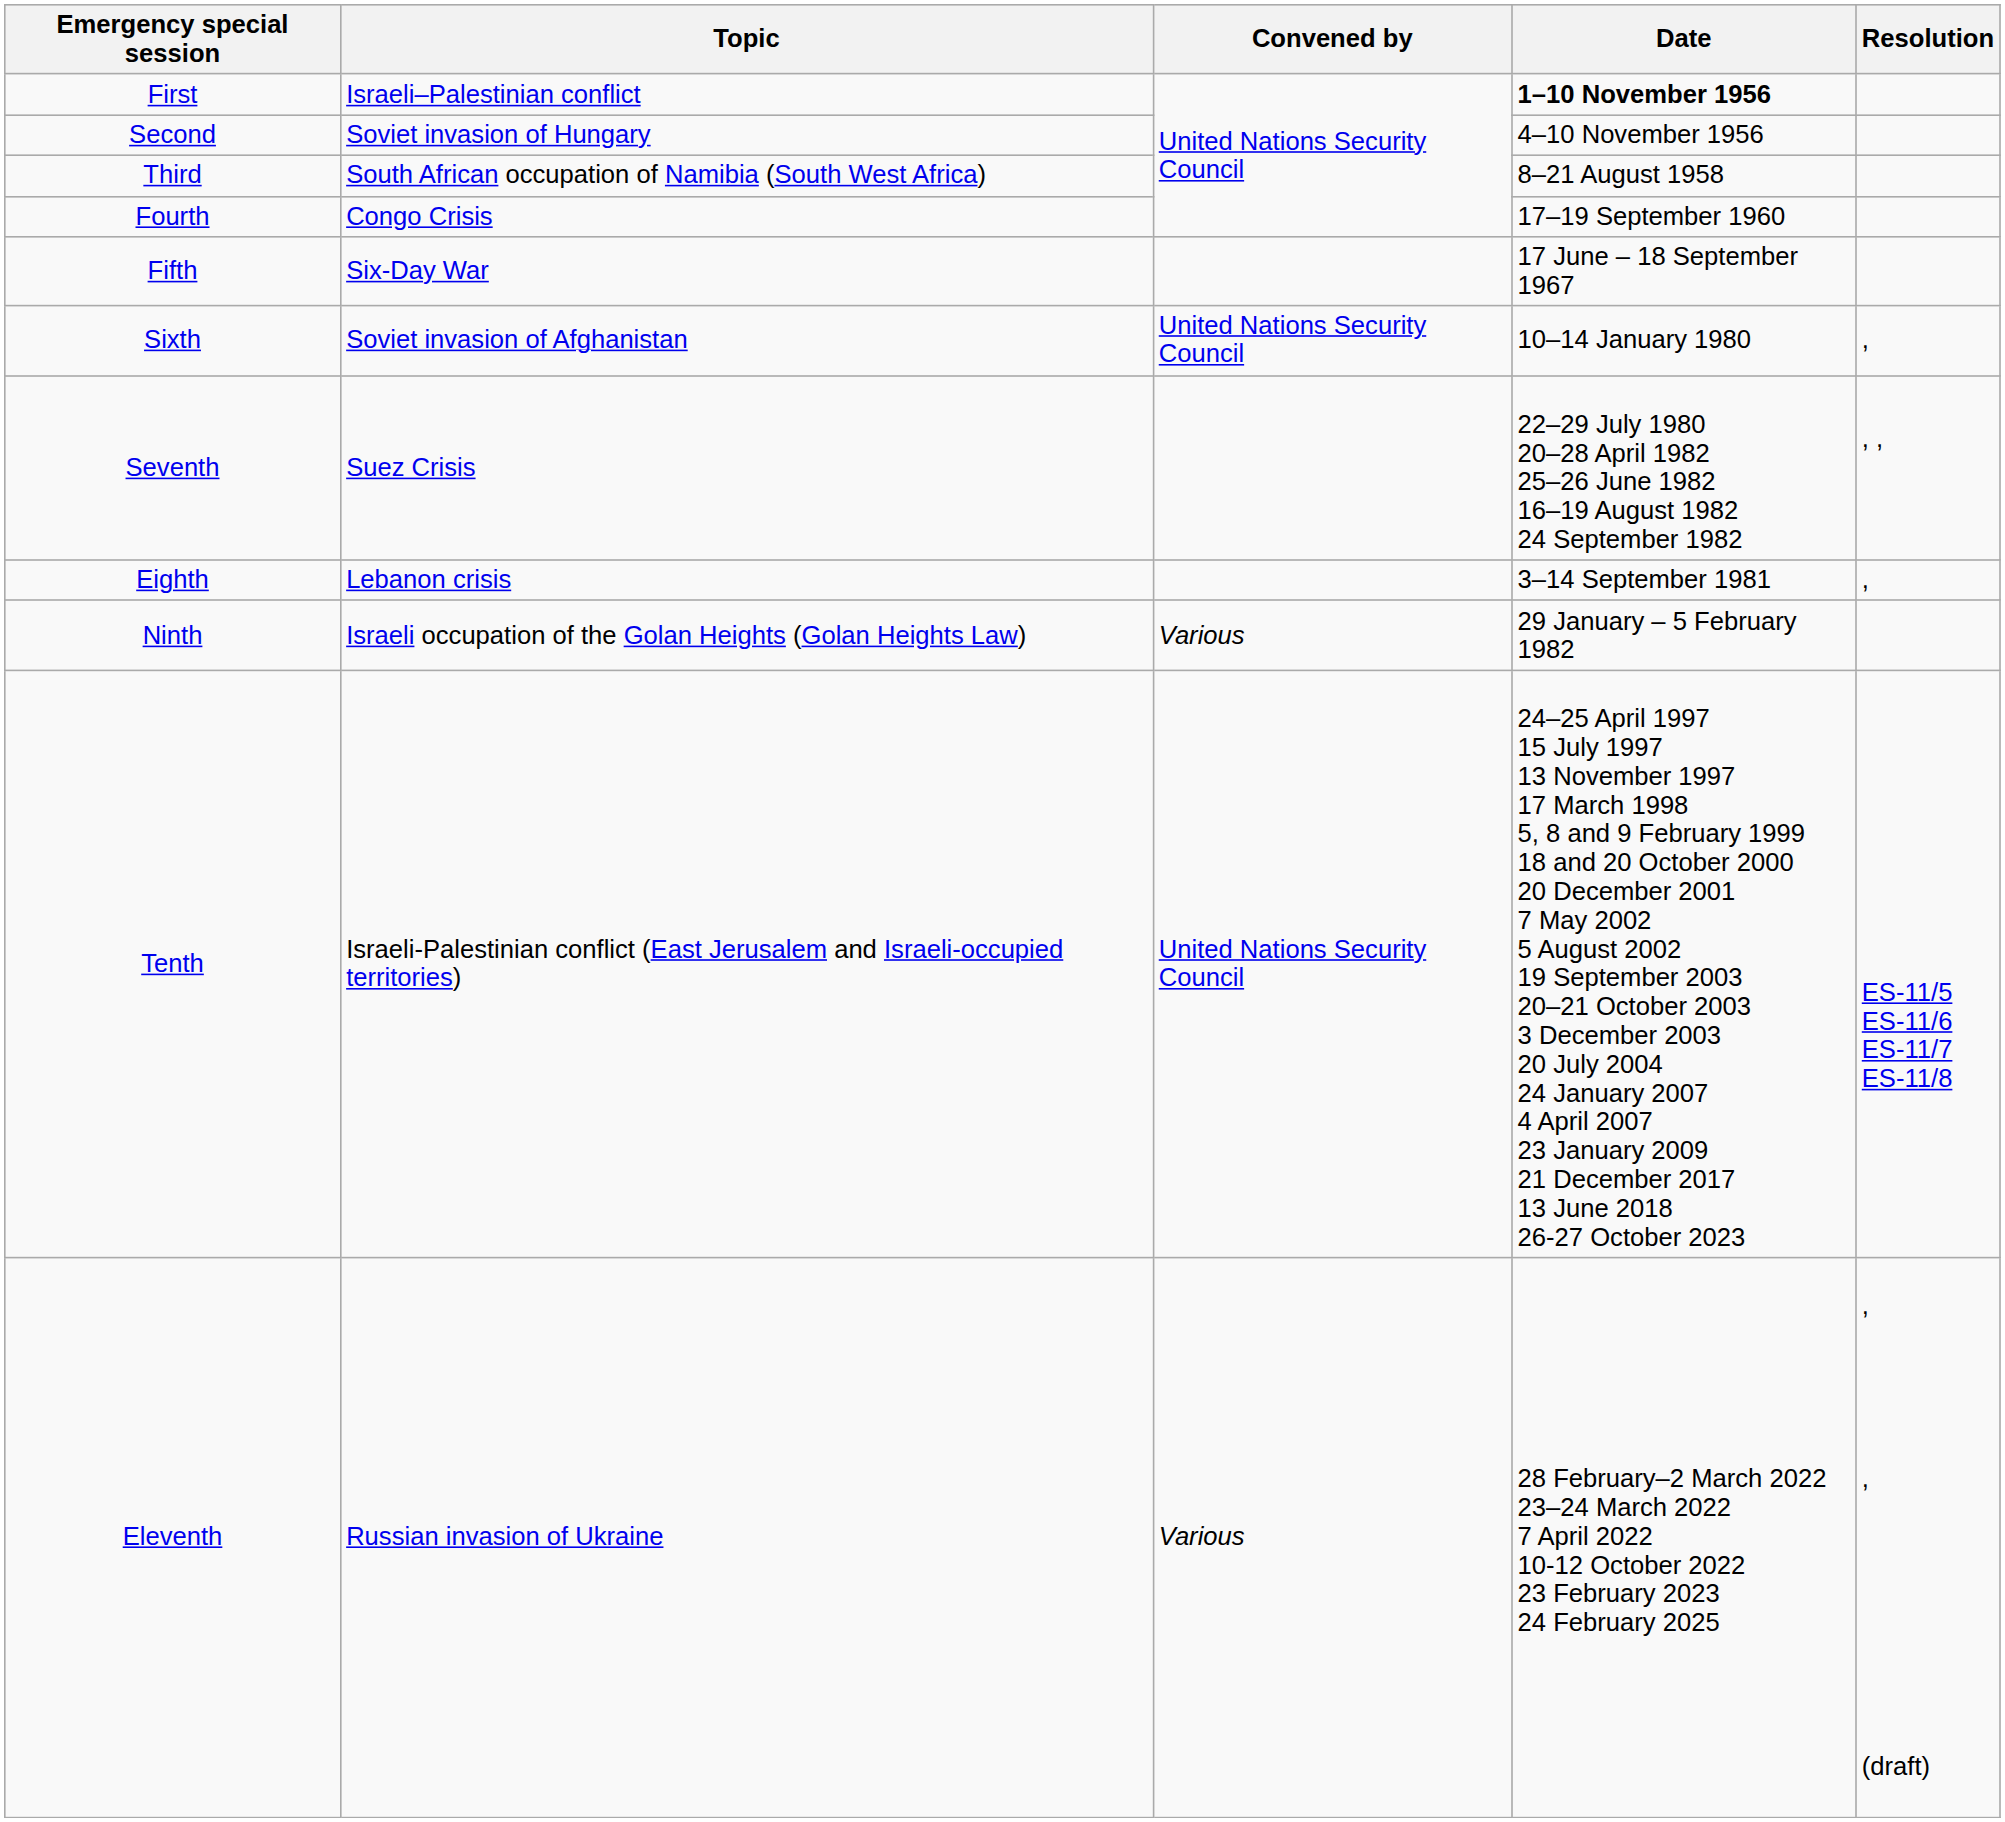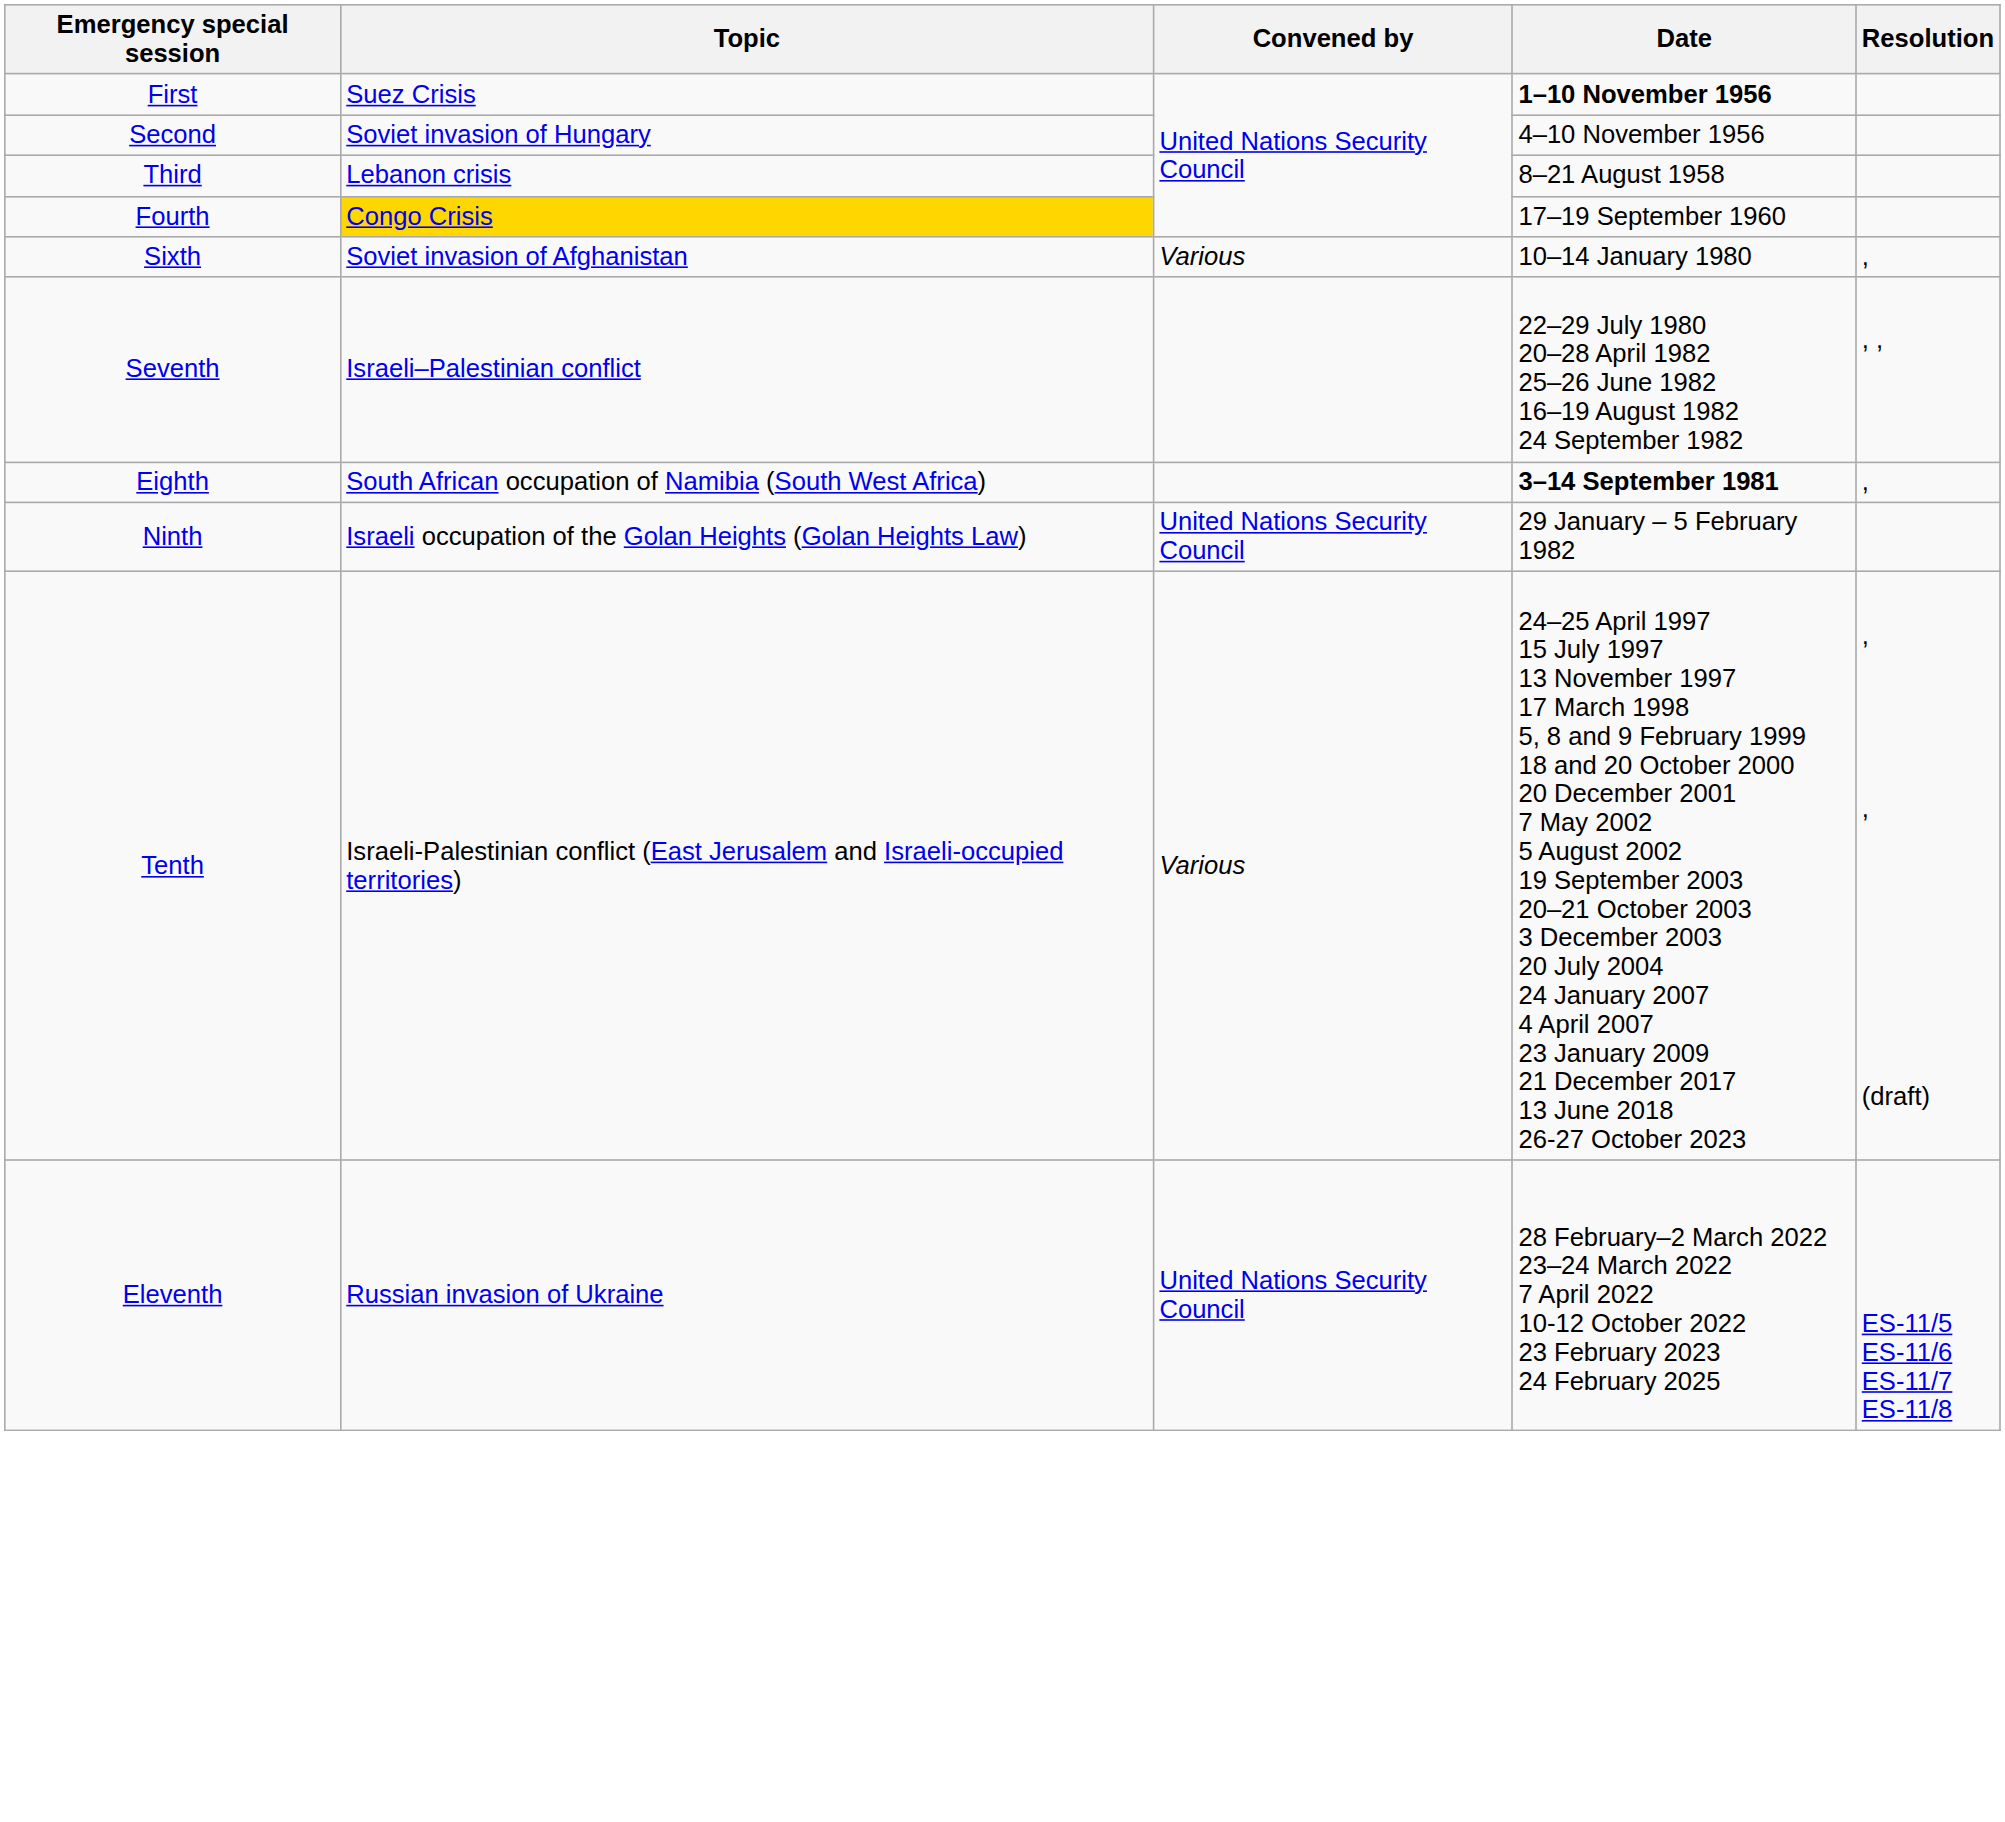(493, 94) Israeli–Palestinian conflict -> (411, 94) Suez Crisis
(666, 175) South African occupation of Namibia (South West Africa) -> (429, 175) Lebanon crisis
(419, 216) no background -> (420, 216) gold background
- row: (173, 270)
(1292, 340) United Nations Security Council -> (1202, 256) Various
(411, 467) Suez Crisis -> (494, 369) Israeli–Palestinian conflict
(429, 580) Lebanon crisis -> (666, 481) South African occupation of Namibia (South West Africa)
(1644, 580) normal -> (1649, 481) bold
(1202, 635) Various -> (1293, 536) United Nations Security Council
(1292, 963) United Nations Security Council -> (1202, 865) Various
(1907, 1035) ES-11/5 ES-11/6 ES-11/7 ES-11/8 -> (1896, 865) , , (draft)
(1202, 1537) Various -> (1293, 1294) United Nations Security Council
(1896, 1536) , , (draft) -> (1907, 1366) ES-11/5 ES-11/6 ES-11/7 ES-11/8
